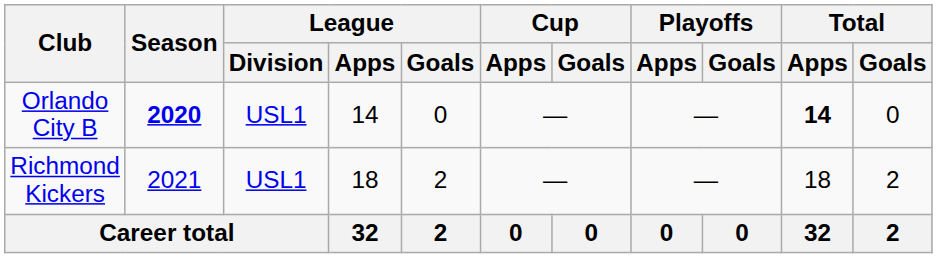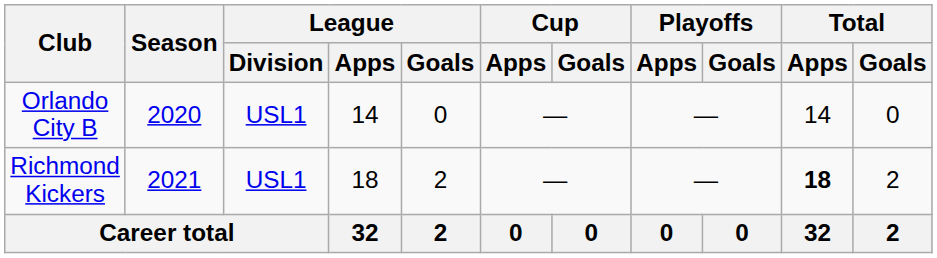(174, 114) bold -> (174, 114) normal
(817, 114) bold -> (817, 114) normal
(817, 180) normal -> (817, 180) bold
